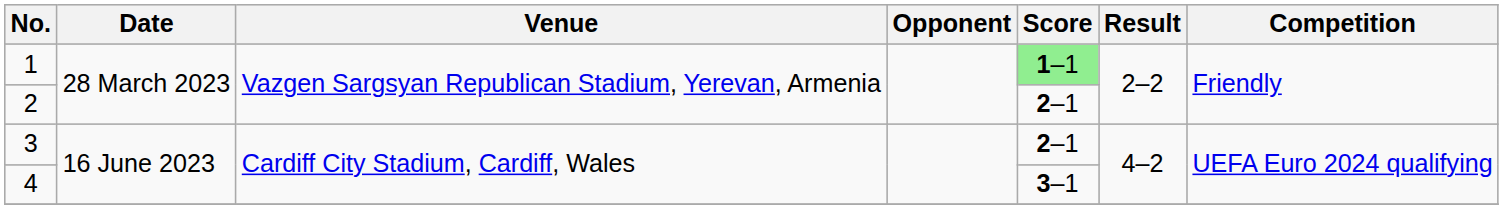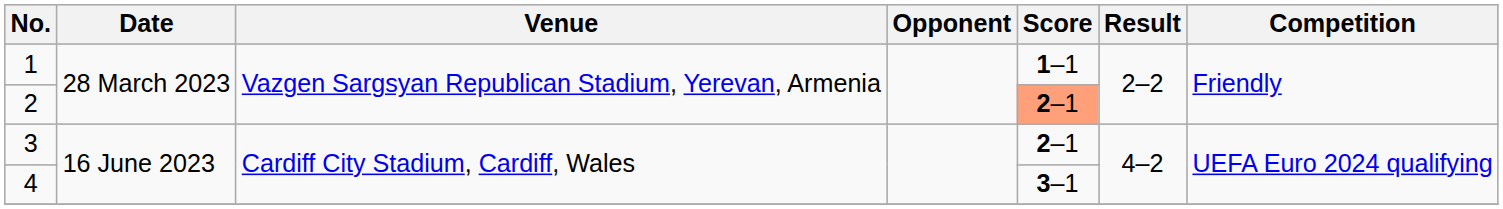(1058, 64) lightgreen background -> (1058, 64) no background
(1058, 104) no background -> (1058, 104) lightsalmon background
